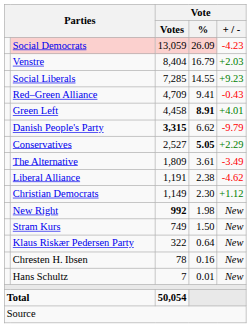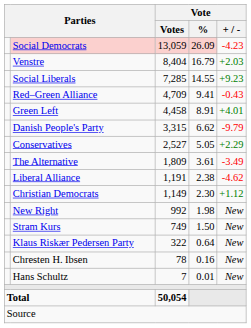(205, 111) bold -> (205, 111) normal
(175, 128) bold -> (175, 128) normal
(205, 144) bold -> (205, 144) normal
(179, 210) bold -> (179, 210) normal
